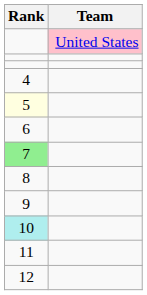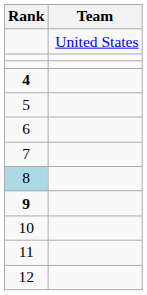(95, 41) pink background -> (95, 41) no background
(26, 80) normal -> (26, 80) bold
(26, 104) lightyellow background -> (26, 104) no background
(26, 154) lightgreen background -> (26, 154) no background
(26, 178) no background -> (26, 178) lightblue background
(26, 203) normal -> (26, 203) bold
(26, 228) paleturquoise background -> (26, 228) no background
